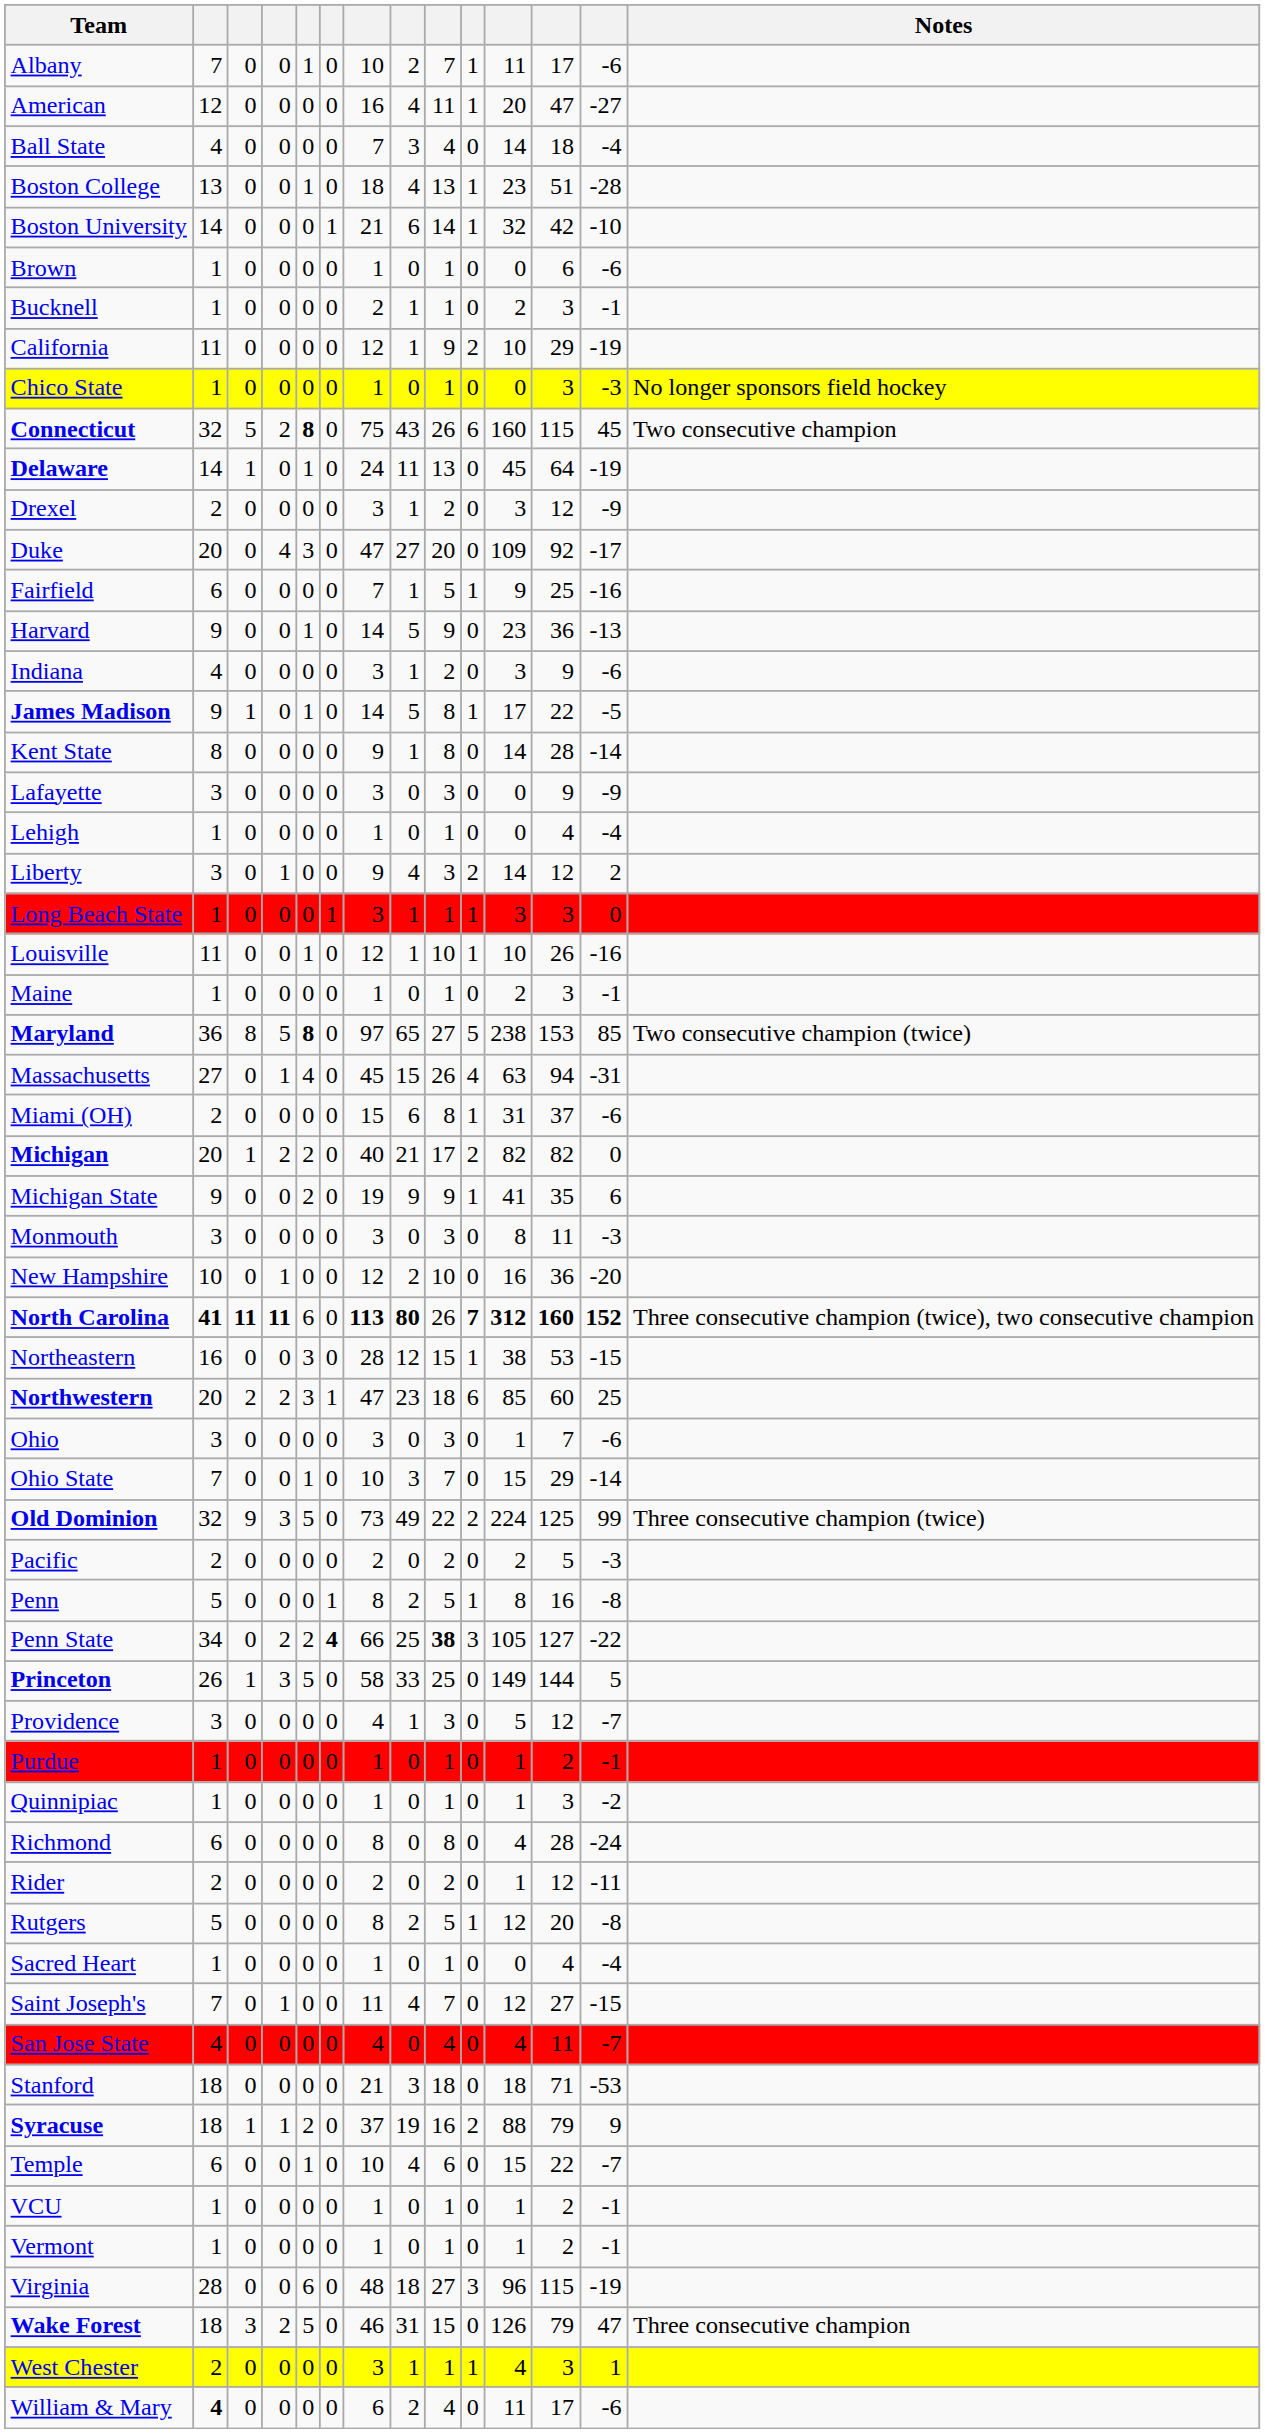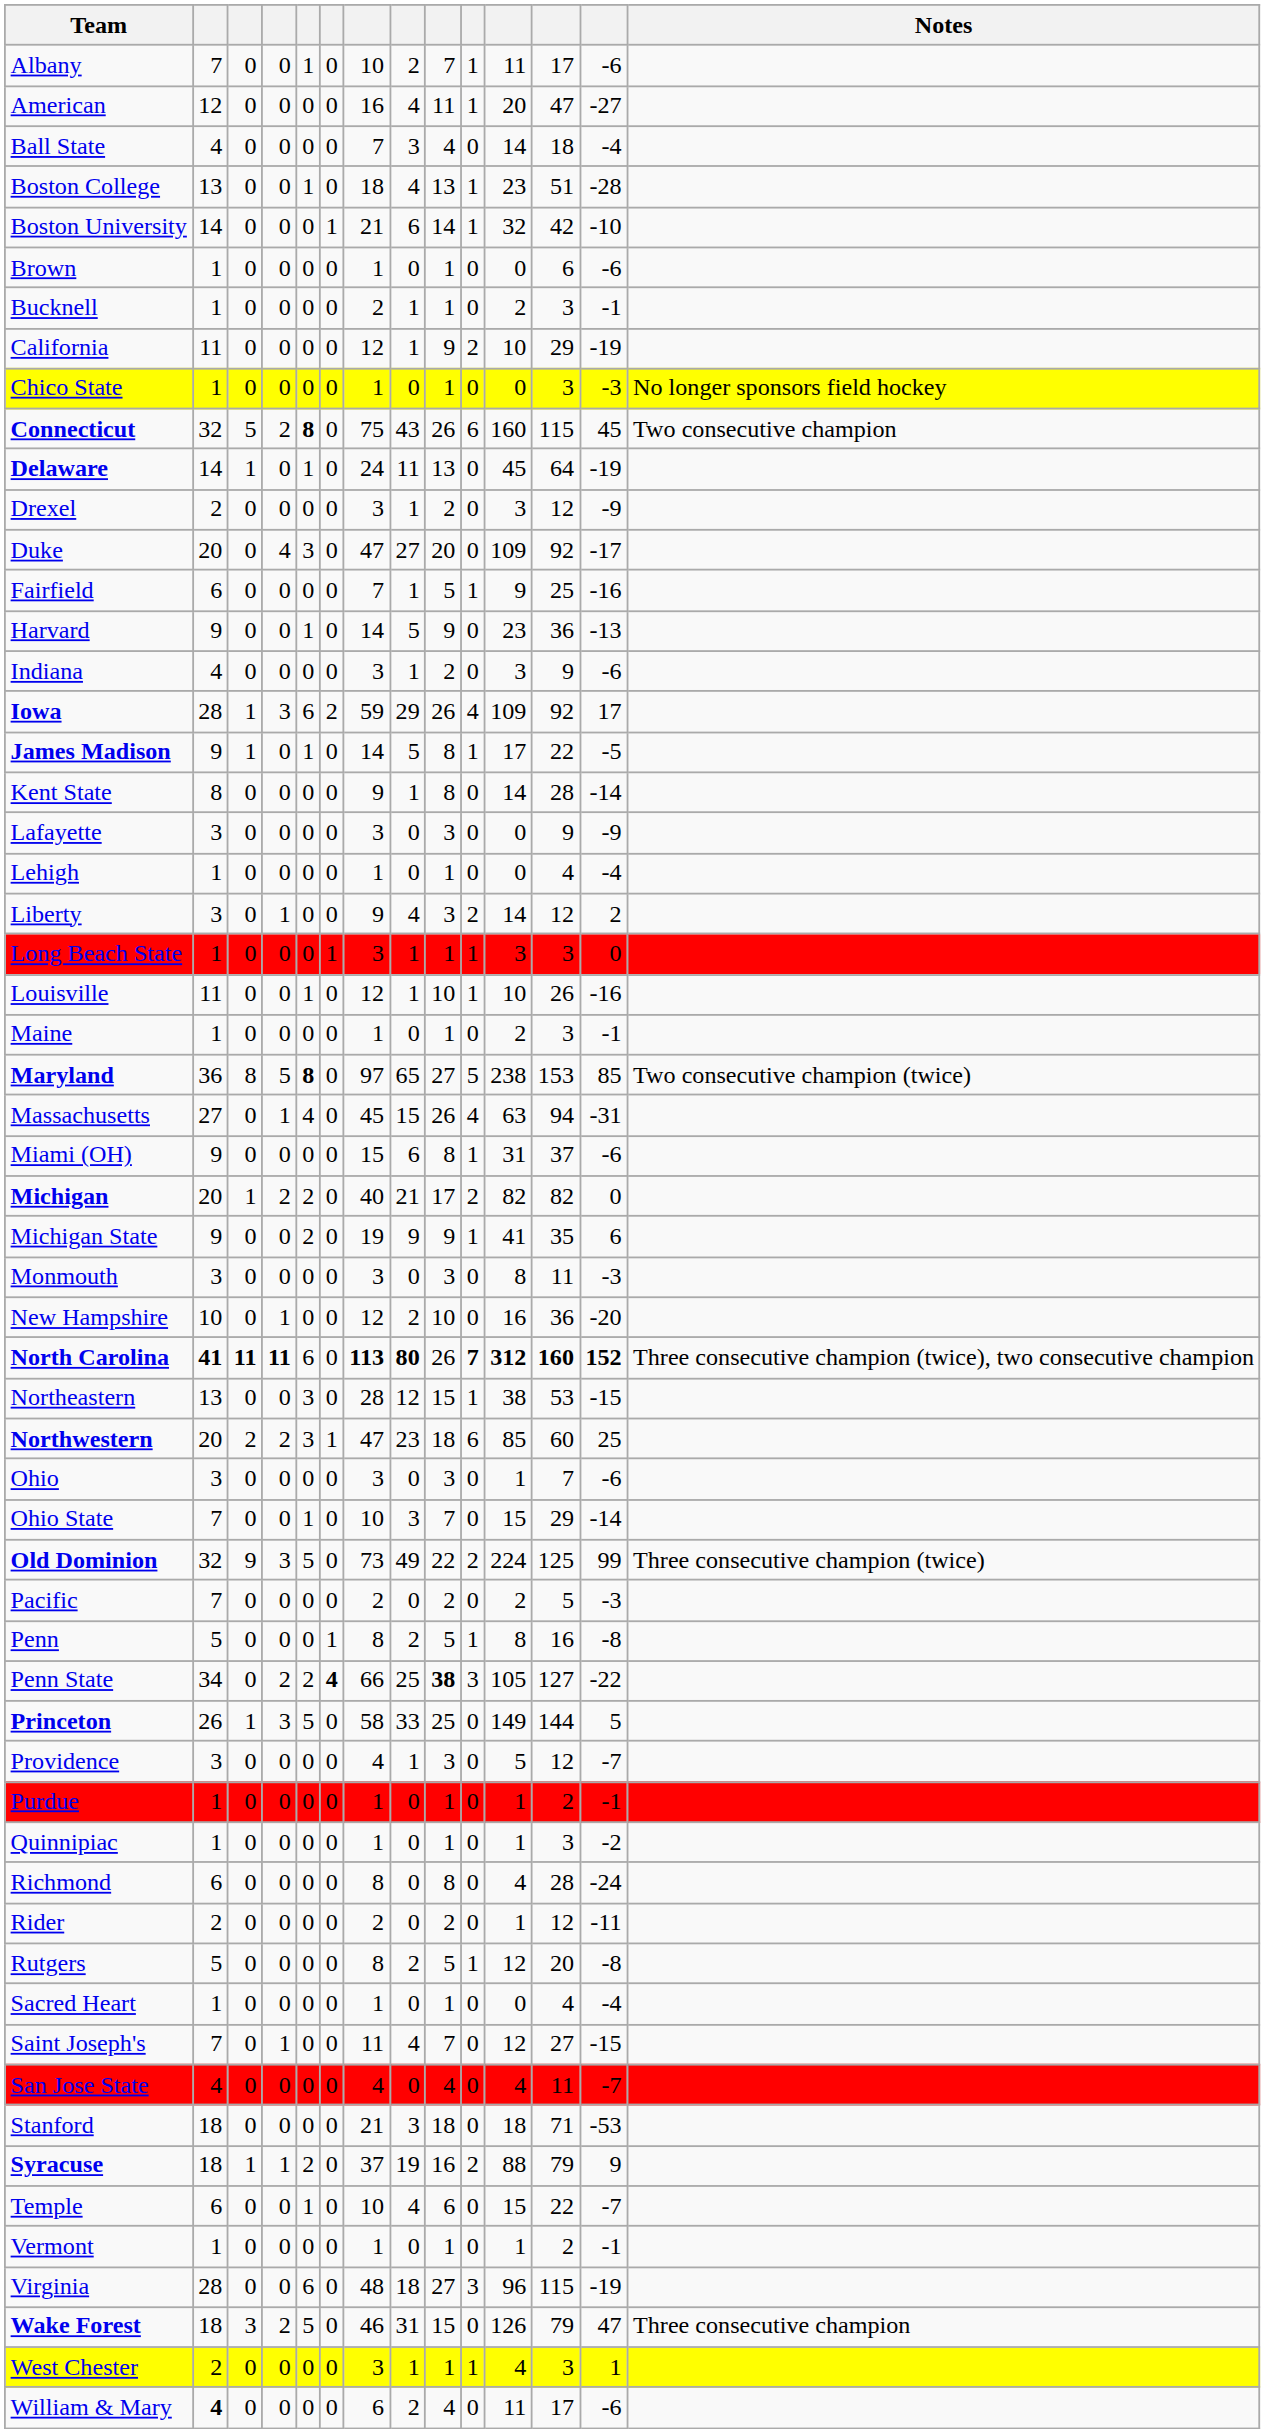+ row: (36, 711)
(216, 1115) 2 -> (216, 1155) 9
(210, 1357) 16 -> (210, 1398) 13
(216, 1559) 2 -> (216, 1600) 7
- row: (36, 2205)
